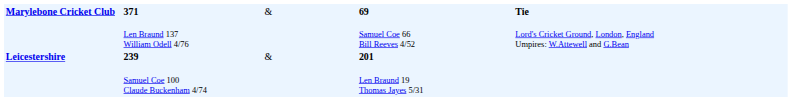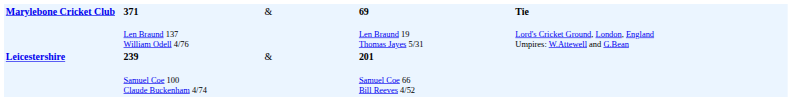(387, 39) Samuel Coe 66 Bill Reeves 4/52 -> (391, 39) Len Braund 19 Thomas Jayes 5/31
(391, 85) Len Braund 19 Thomas Jayes 5/31 -> (387, 85) Samuel Coe 66 Bill Reeves 4/52
